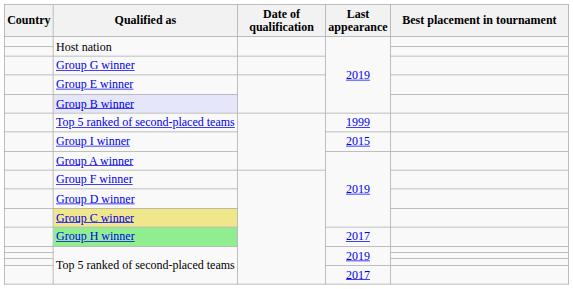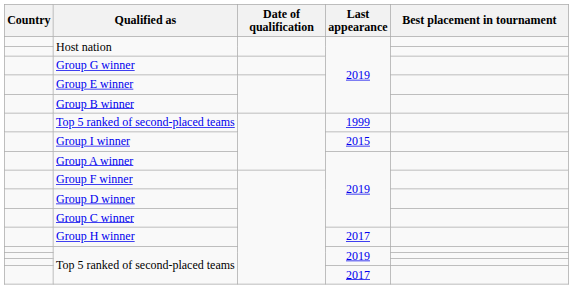(95, 103) lavender background -> (95, 103) no background
(95, 217) khaki background -> (95, 217) no background
(95, 236) lightgreen background -> (95, 236) no background
